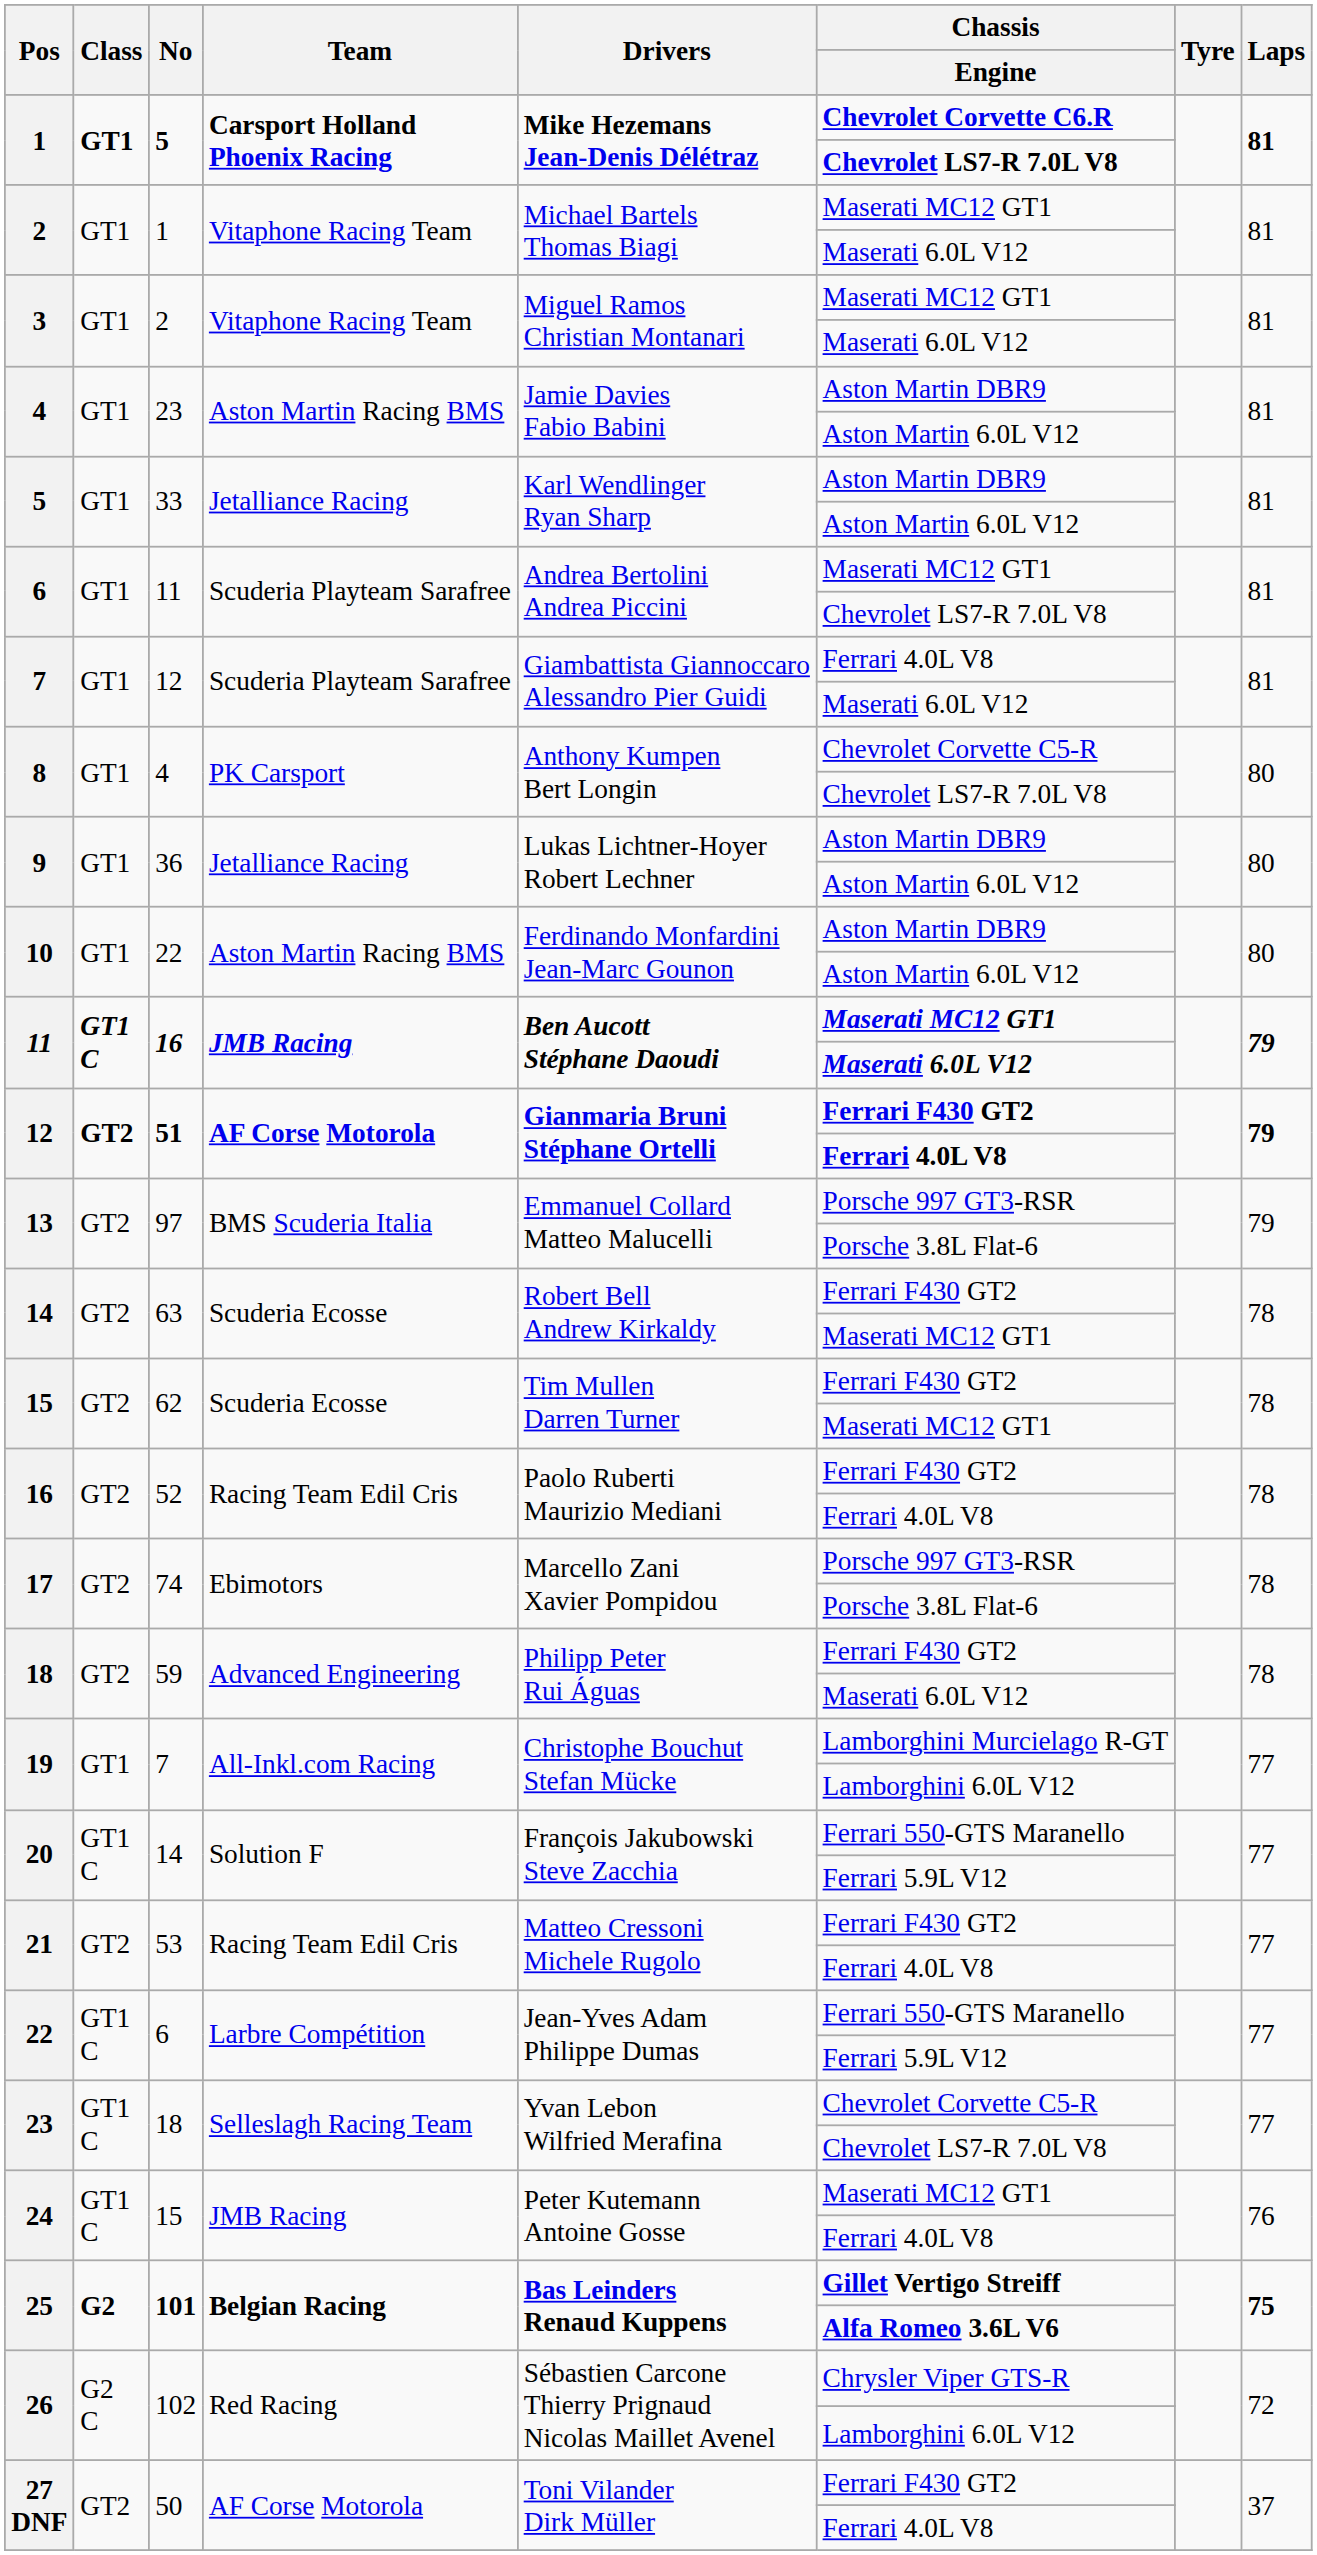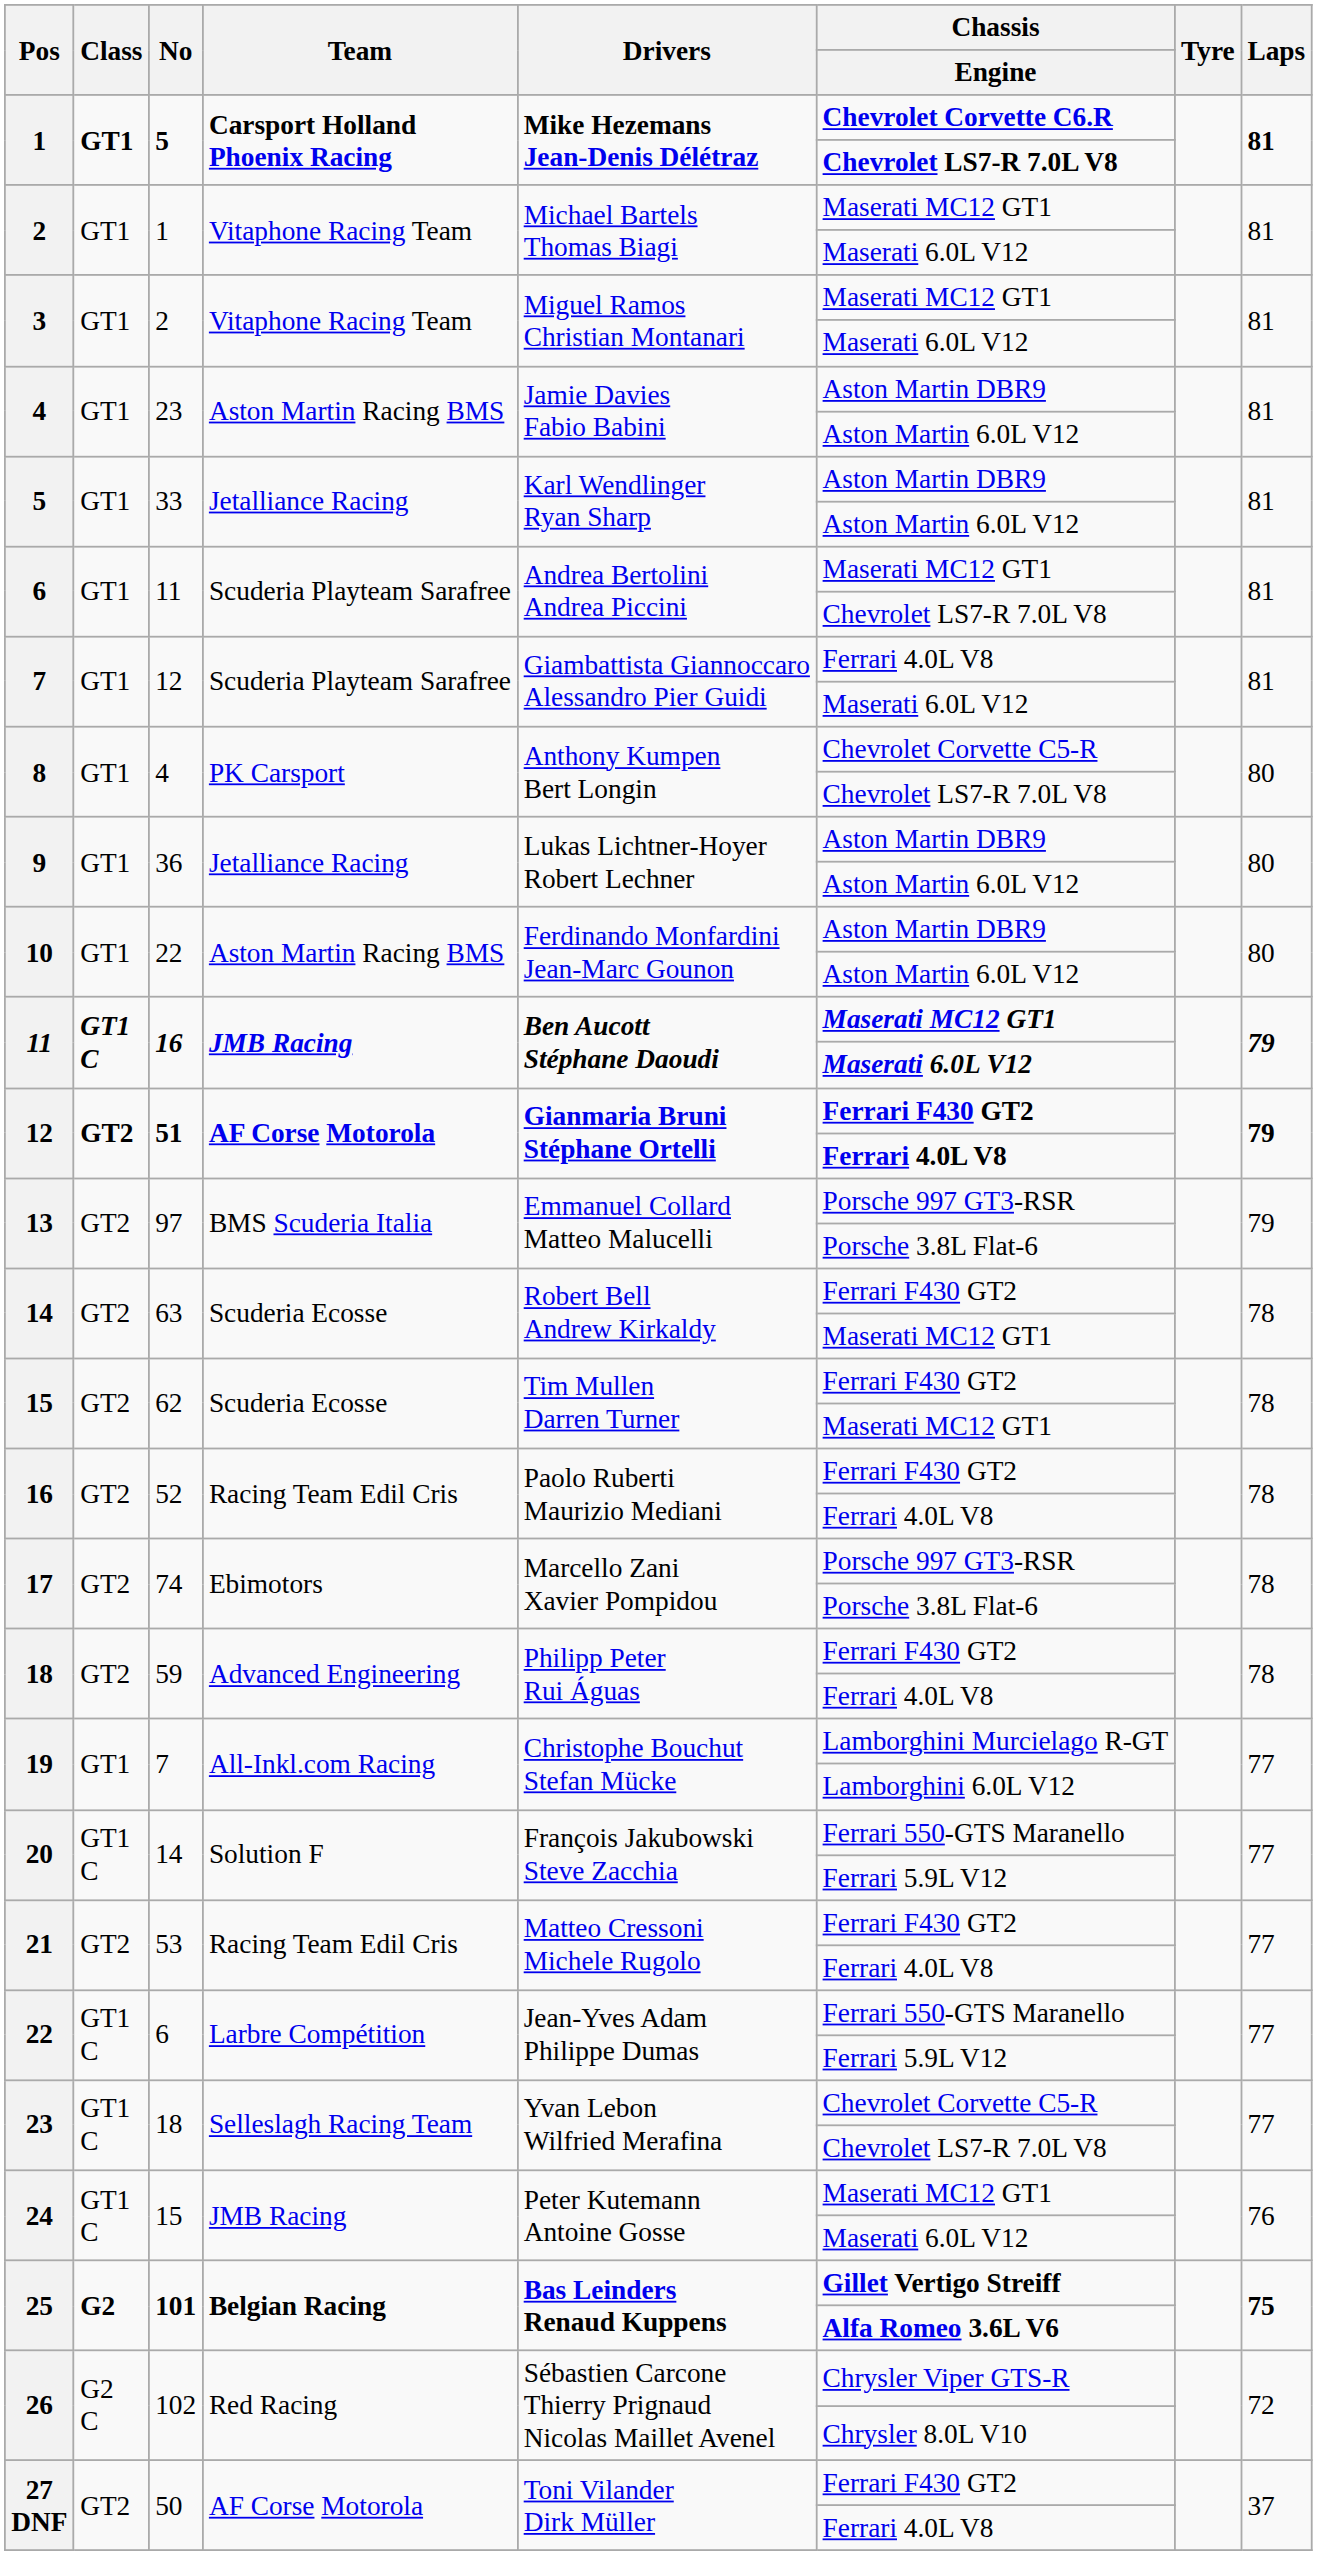(926, 1696) Maserati 6.0L V12 -> (908, 1696) Ferrari 4.0L V8
(908, 2237) Ferrari 4.0L V8 -> (926, 2237) Maserati 6.0L V12
(949, 2432) Lamborghini 6.0L V12 -> (925, 2432) Chrysler 8.0L V10
